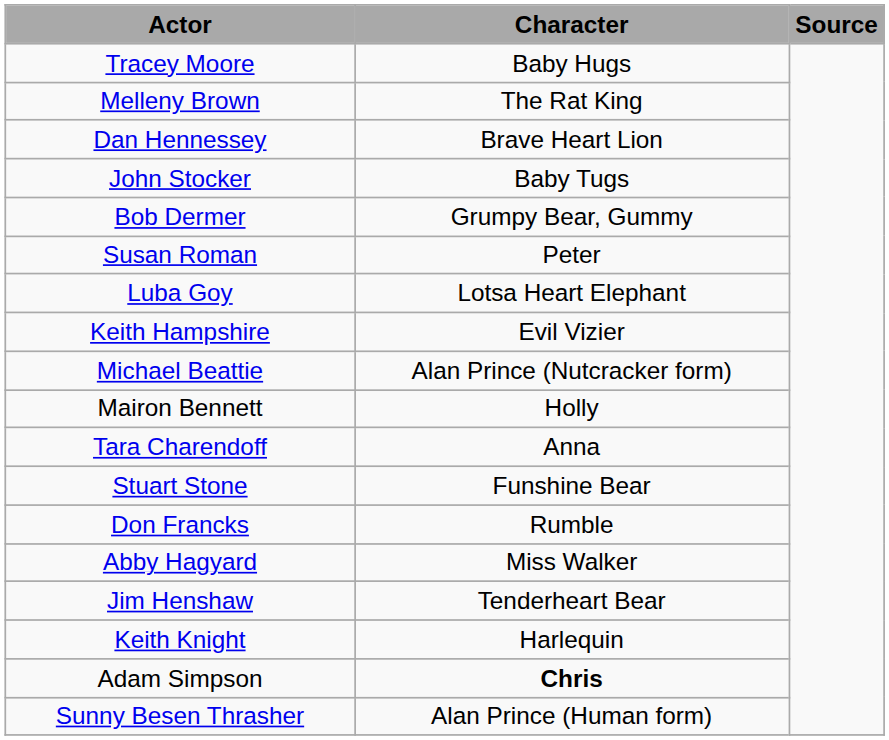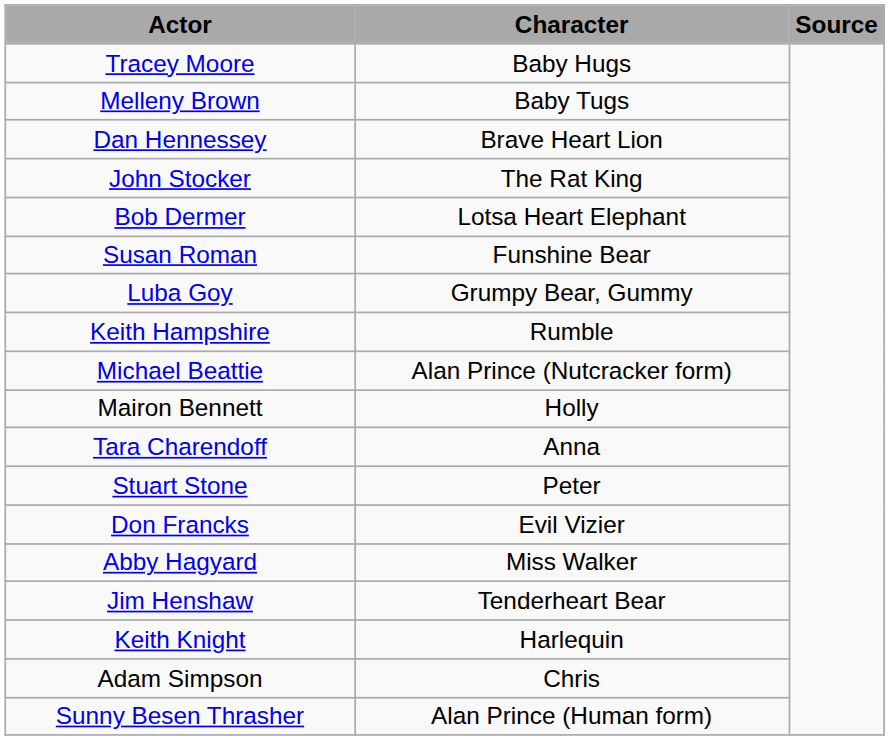(572, 101) The Rat King -> (572, 101) Baby Tugs
(572, 178) Baby Tugs -> (572, 178) The Rat King
(572, 216) Grumpy Bear, Gummy -> (572, 216) Lotsa Heart Elephant
(572, 255) Peter -> (572, 255) Funshine Bear
(572, 293) Lotsa Heart Elephant -> (572, 293) Grumpy Bear, Gummy
(572, 332) Evil Vizier -> (572, 332) Rumble
(572, 485) Funshine Bear -> (572, 485) Peter
(572, 524) Rumble -> (572, 524) Evil Vizier
(572, 678) bold -> (572, 678) normal
